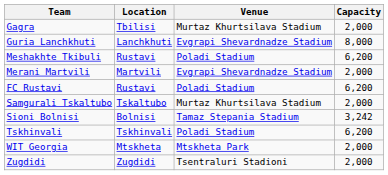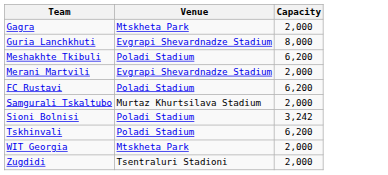- column: (144, 12)
(249, 27) Murtaz Khurtsilava Stadium -> (153, 27) Mtskheta Park
(238, 117) Tamaz Stepania Stadium -> (155, 117) Poladi Stadium
